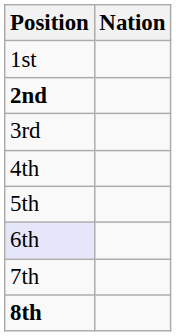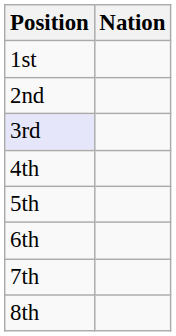(28, 95) bold -> (27, 95) normal
(25, 131) no background -> (25, 131) lavender background
(25, 240) lavender background -> (25, 240) no background
(26, 312) bold -> (25, 312) normal
